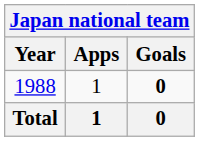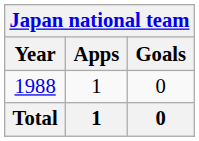(161, 86) bold -> (161, 86) normal
